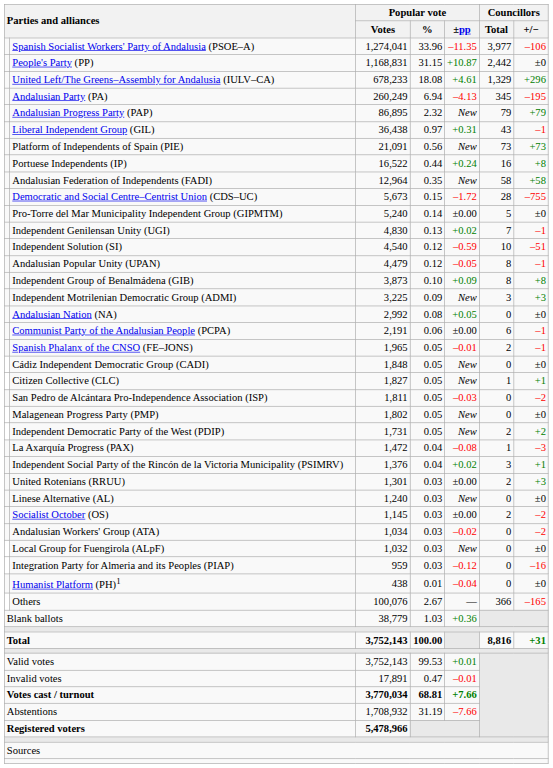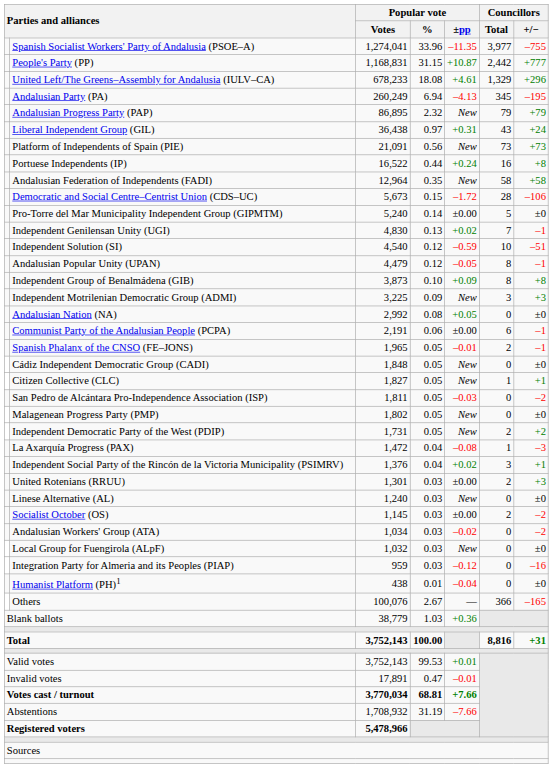(535, 46) –106 -> (535, 46) –755
(540, 63) ±0 -> (535, 63) +777
(541, 130) –1 -> (538, 130) +24
(535, 197) –755 -> (535, 197) –106
